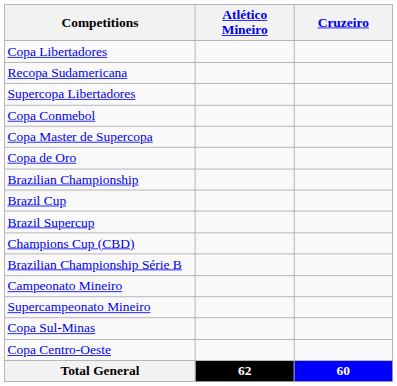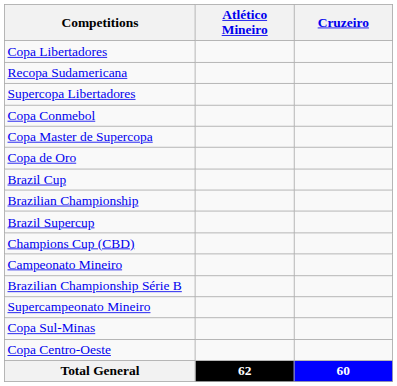rows swapped: (73, 179) <-> (37, 200)
rows swapped: (95, 264) <-> (65, 286)
